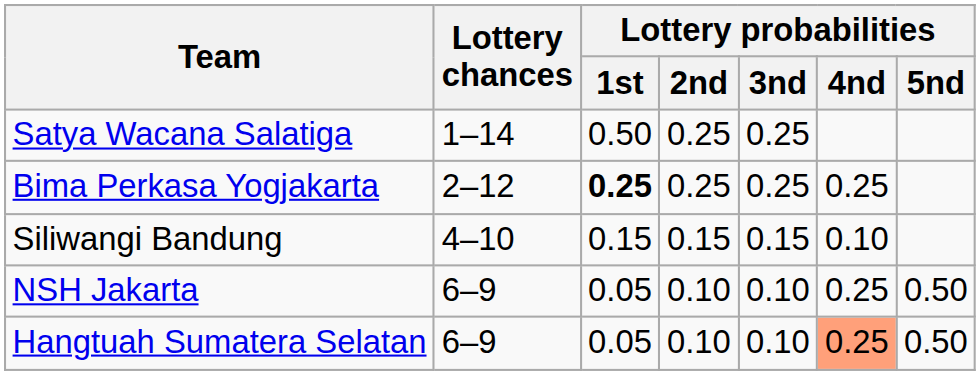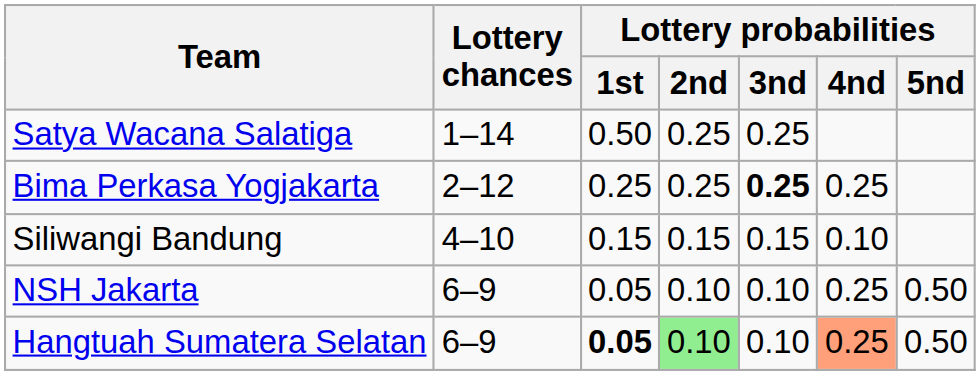(620, 186) bold -> (620, 186) normal
(778, 186) normal -> (778, 186) bold
(620, 342) normal -> (620, 342) bold
(699, 342) no background -> (699, 342) lightgreen background
